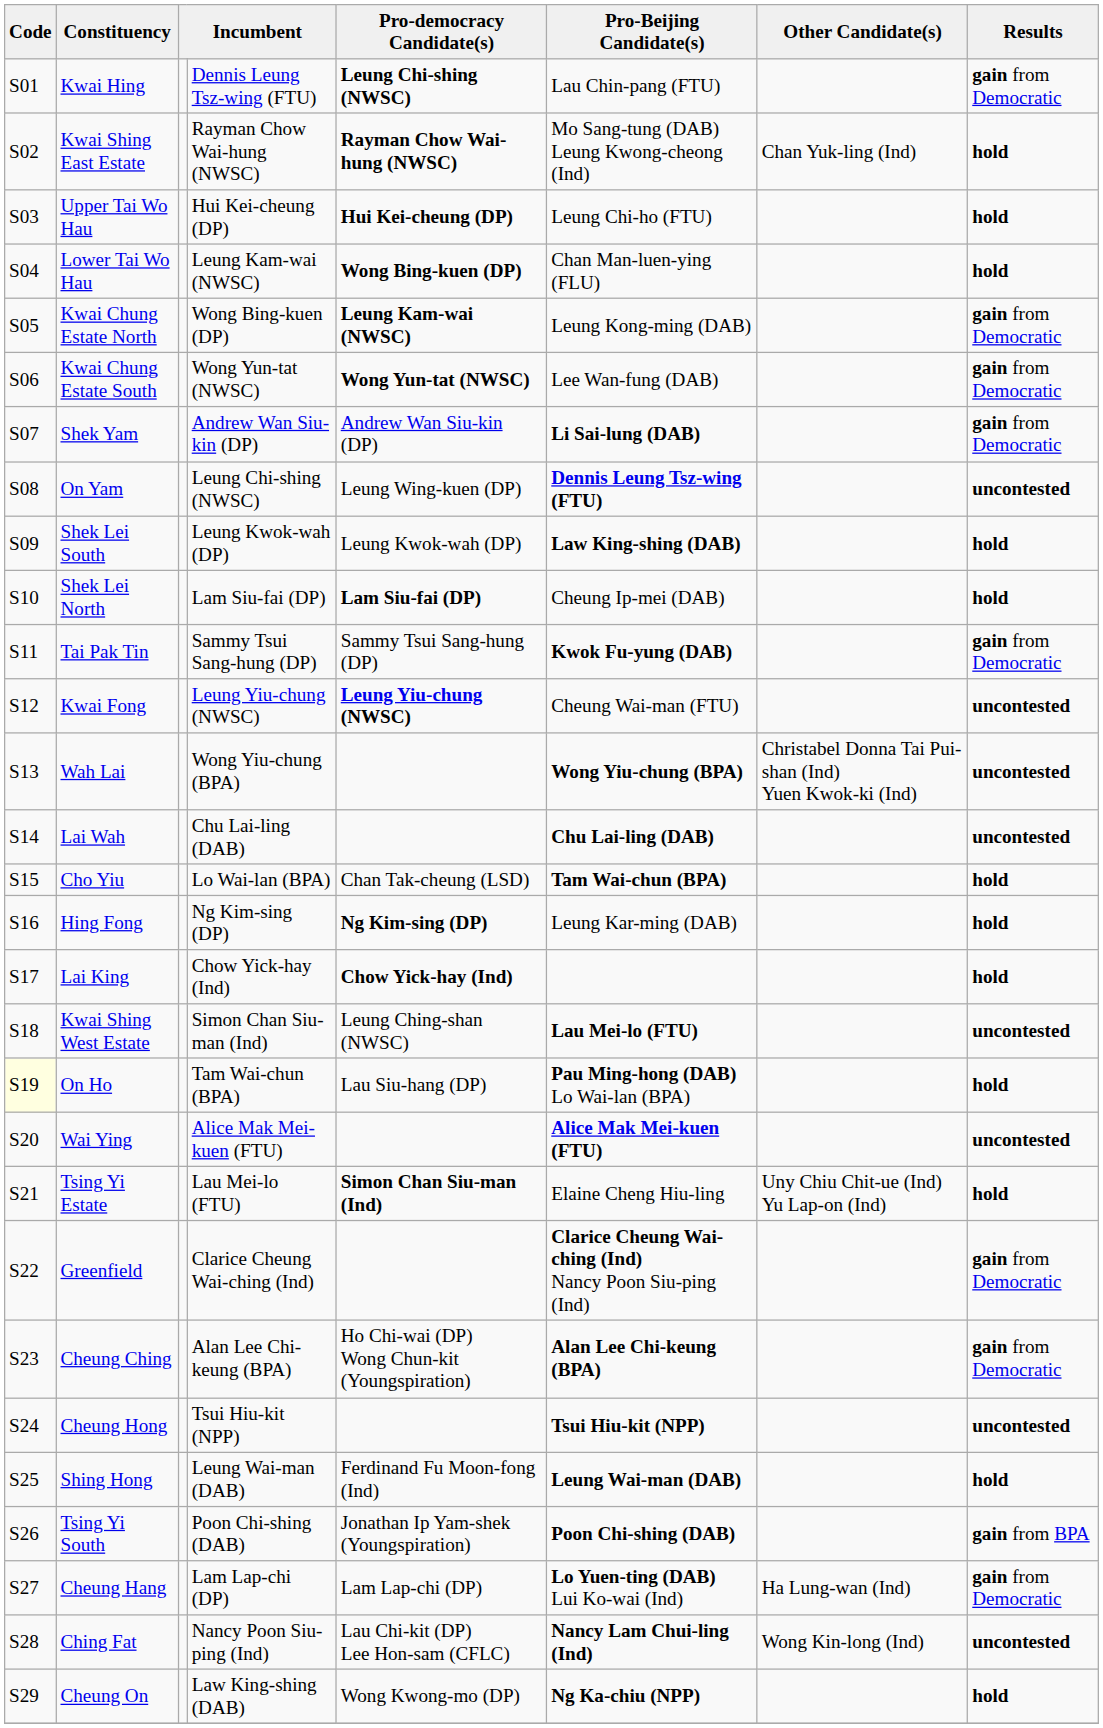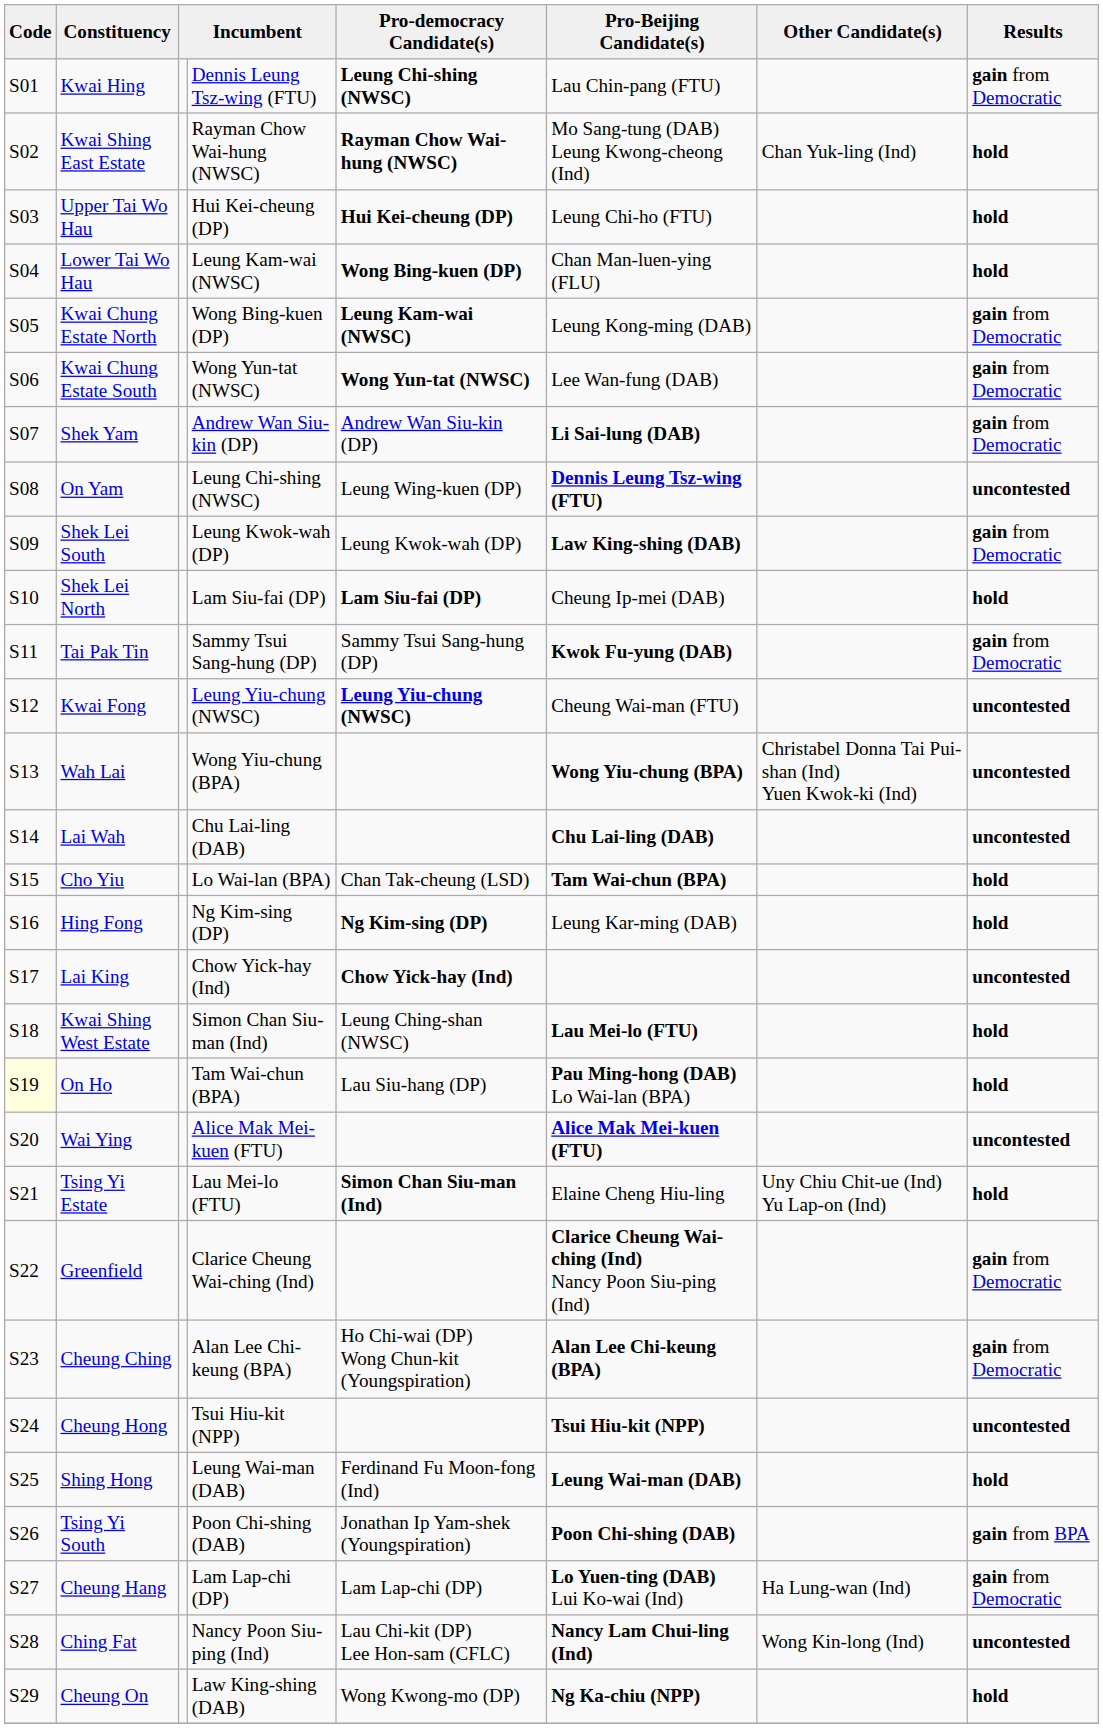(990, 542) hold -> (1017, 542) gain from Democratic
(990, 976) hold -> (1021, 976) uncontested
(1021, 1031) uncontested -> (990, 1031) hold
